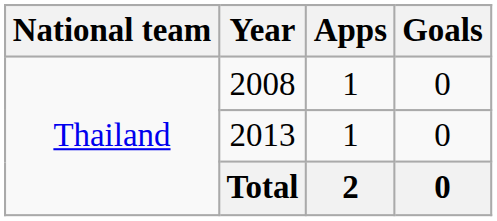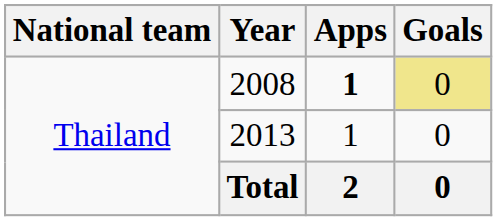(350, 82) normal -> (350, 82) bold
(443, 82) no background -> (443, 82) khaki background
